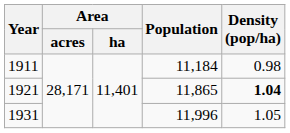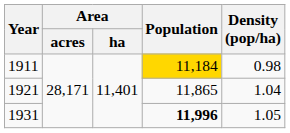(197, 66) no background -> (197, 66) gold background
(267, 90) bold -> (267, 90) normal
(197, 115) normal -> (197, 115) bold
